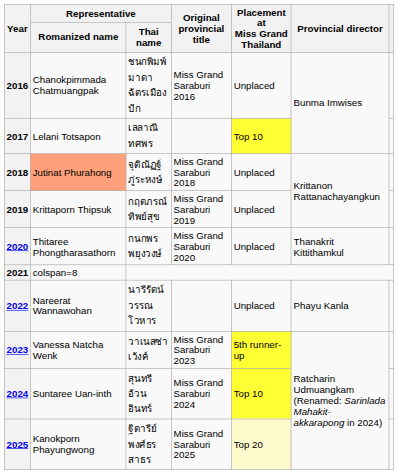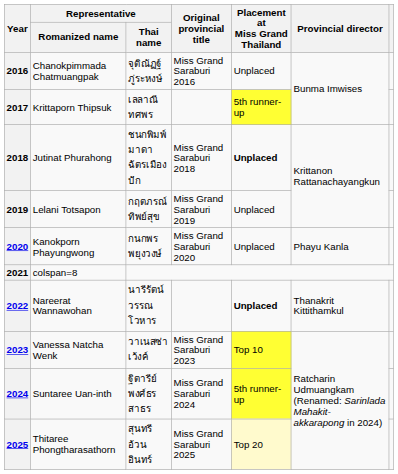(147, 85) ชนกพิมพ์มาดา ฉัตรเมืองปัก -> (145, 71) จุติณัฏฐ์ ภู่ระหงษ์
(67, 136) Lelani Totsapon -> (72, 107) Krittaporn Thipsuk
(248, 136) Top 10 -> (257, 107) 5th runner-up
(72, 172) lightsalmon background -> (72, 158) no background
(145, 172) จุติณัฏฐ์ ภู่ระหงษ์ -> (147, 158) ชนกพิมพ์มาดา ฉัตรเมืองปัก
(254, 172) normal -> (256, 158) bold
(72, 209) Krittaporn Thipsuk -> (67, 209) Lelani Totsapon
(74, 247) Thitaree Phongtharasathorn -> (64, 247) Kanokporn Phayungwong
(319, 247) Thanakrit Kittithamkul -> (321, 247) Phayu Kanla
(254, 306) normal -> (256, 306) bold
(321, 306) Phayu Kanla -> (319, 306) Thanakrit Kittithamkul
(257, 350) 5th runner-up -> (248, 350) Top 10
(140, 393) สุนทรี อ้วนอินทร์ -> (143, 393) ฐิตารีย์ พงศ์ธรสาธร
(248, 394) Top 10 -> (257, 394) 5th runner-up
(64, 444) Kanokporn Phayungwong -> (74, 444) Thitaree Phongtharasathorn
(143, 444) ฐิตารีย์ พงศ์ธรสาธร -> (140, 444) สุนทรี อ้วนอินทร์
